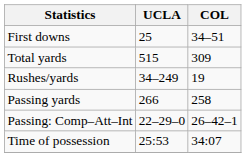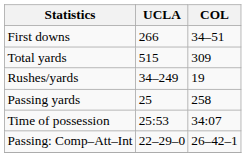(145, 36) 25 -> (149, 36) 266
(149, 99) 266 -> (145, 99) 25
rows swapped: (70, 120) <-> (59, 141)
